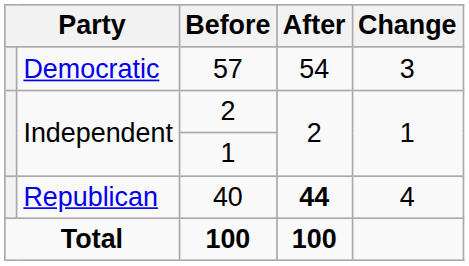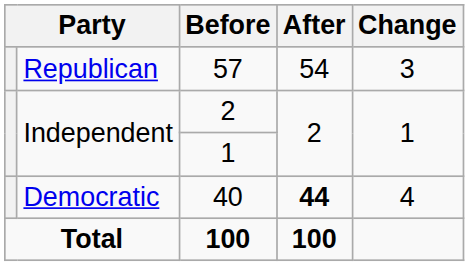(91, 68) Democratic -> (91, 68) Republican
(91, 196) Republican -> (91, 196) Democratic
